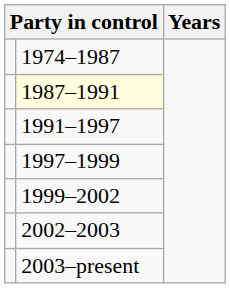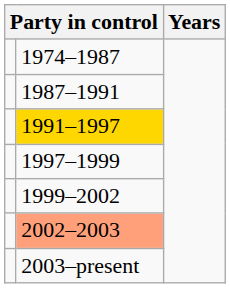(71, 91) lightyellow background -> (71, 91) no background
(71, 126) no background -> (71, 126) gold background
(71, 230) no background -> (71, 230) lightsalmon background
